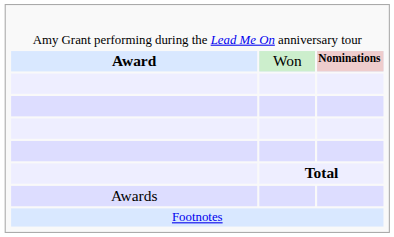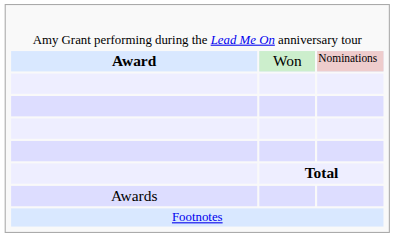(349, 58) bold -> (348, 58) normal
